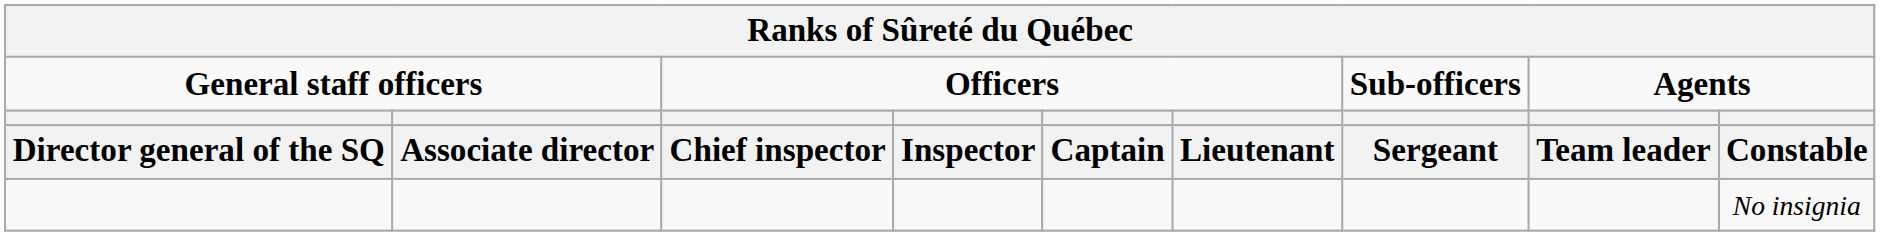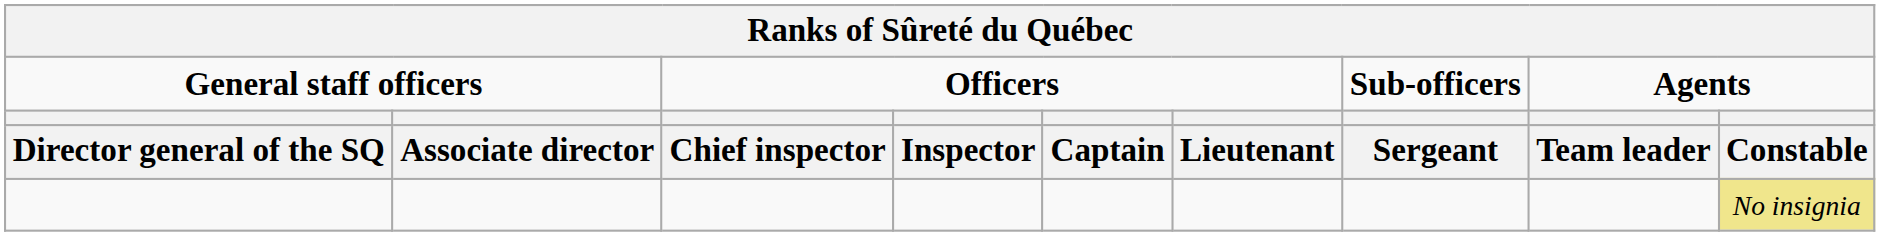(1797, 205) no background -> (1797, 205) khaki background
